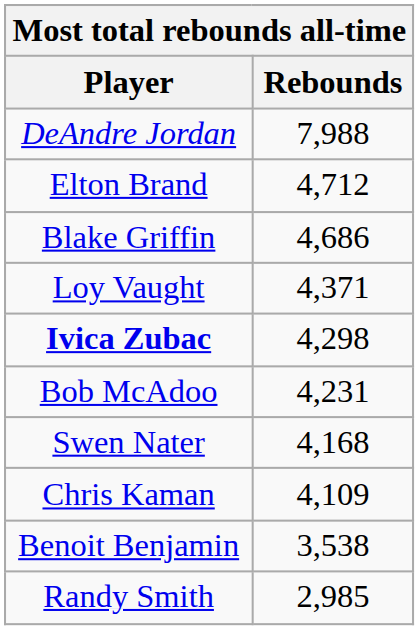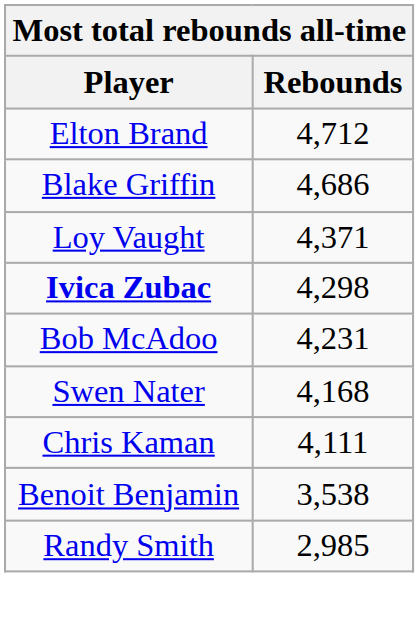- row: (129, 133)
(333, 493) 4,109 -> (333, 442) 4,111
